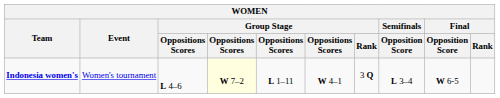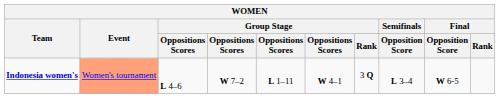(119, 76) no background -> (119, 76) lightsalmon background
(232, 81) lightyellow background -> (232, 81) no background
